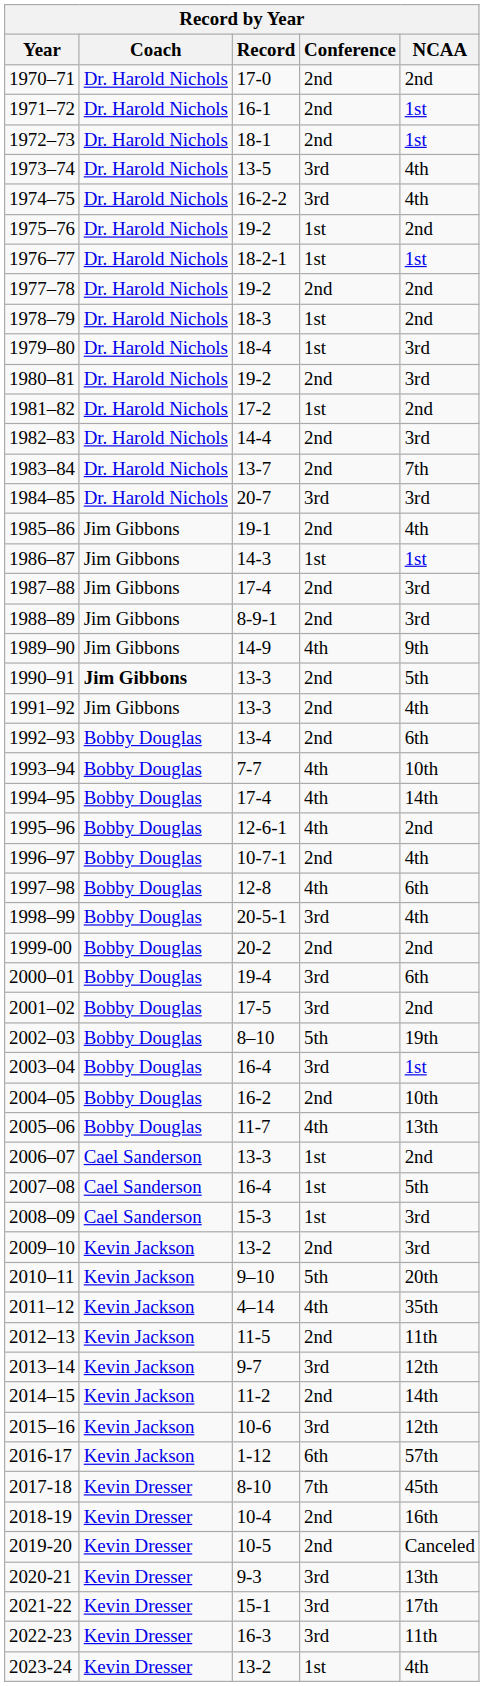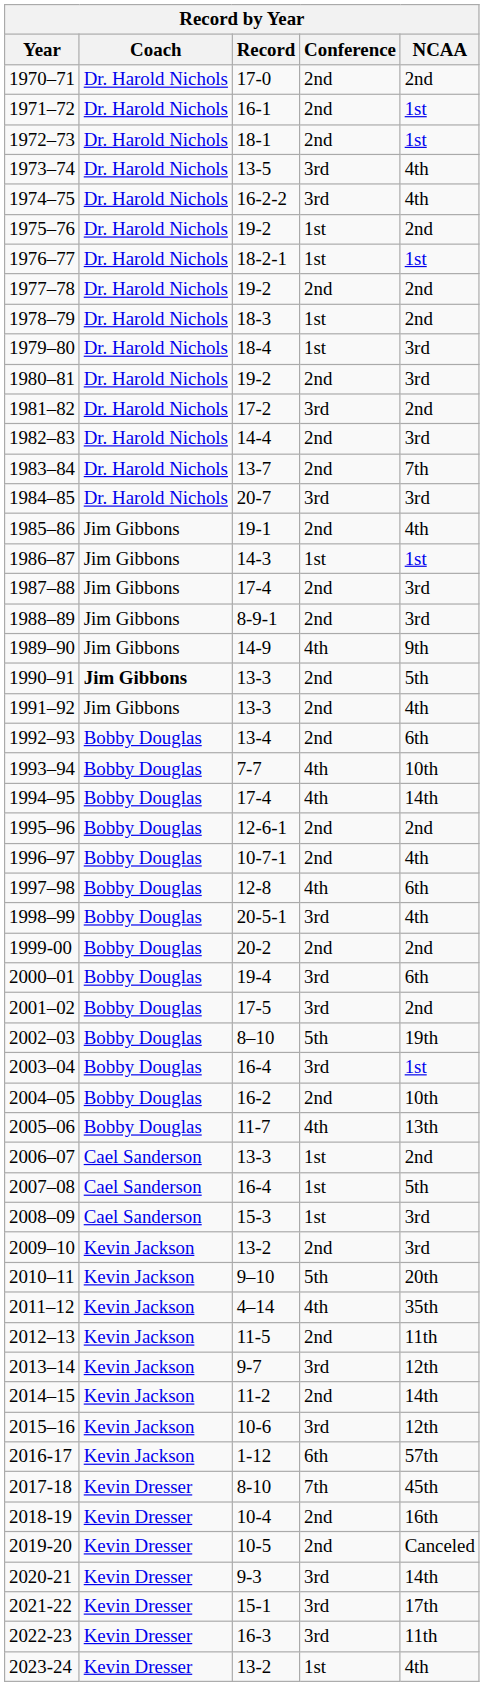(315, 408) 1st -> (317, 408) 3rd
(316, 827) 4th -> (318, 827) 2nd
(421, 1576) 13th -> (421, 1576) 14th
